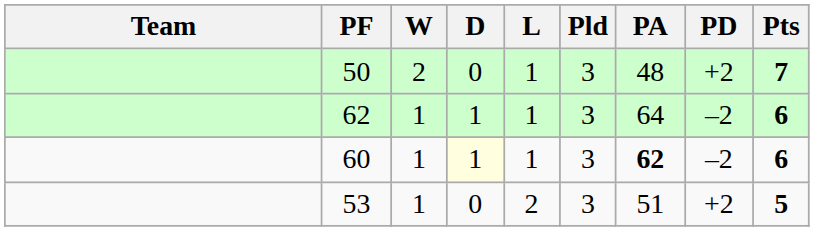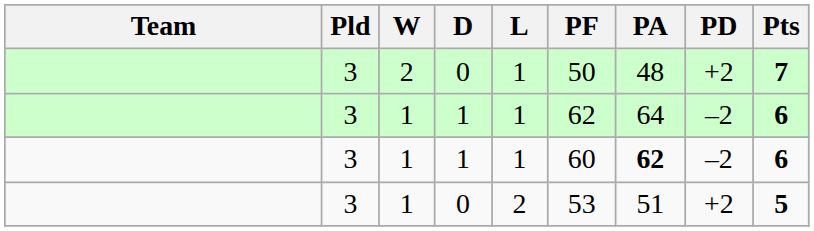columns swapped: (588, 26) <-> (356, 26)
(475, 159) lightyellow background -> (463, 159) no background
